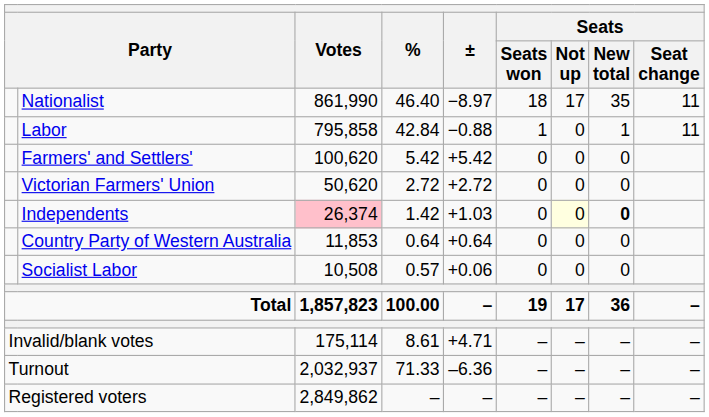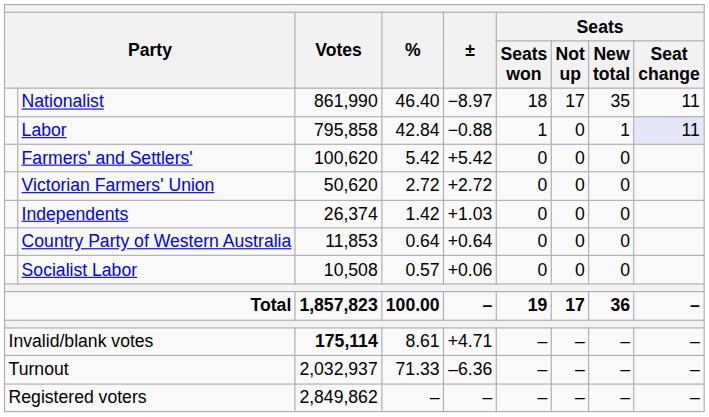(691, 130) no background -> (691, 130) lavender background
(351, 213) pink background -> (351, 213) no background
(580, 213) lightyellow background -> (580, 213) no background
(625, 213) bold -> (625, 213) normal
(347, 341) normal -> (346, 341) bold
